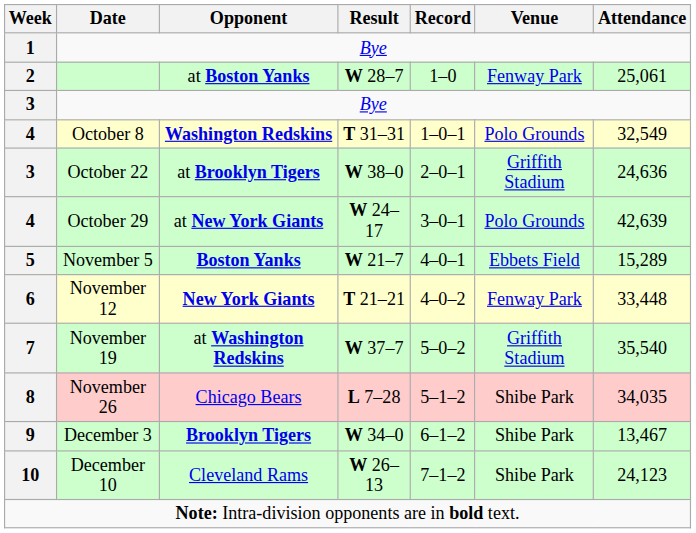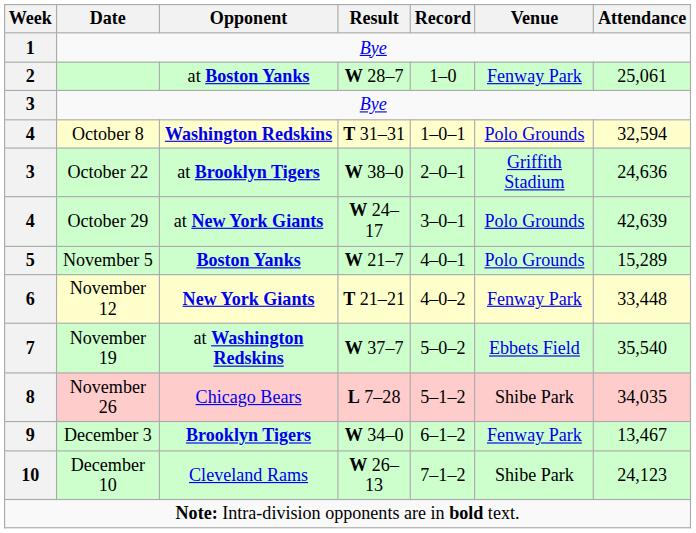(642, 133) 32,549 -> (642, 133) 32,594
(534, 260) Ebbets Field -> (534, 260) Polo Grounds
(534, 348) Griffith Stadium -> (534, 348) Ebbets Field
(534, 435) Shibe Park -> (534, 435) Fenway Park
